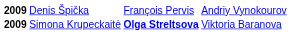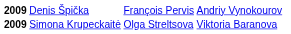(161, 24) bold -> (158, 24) normal
